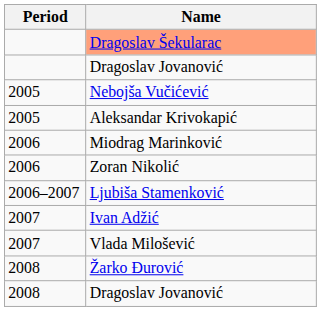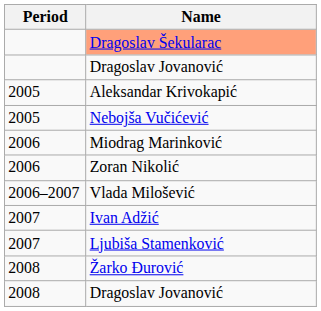(149, 92) Nebojša Vučićević -> (163, 92) Aleksandar Krivokapić
(163, 117) Aleksandar Krivokapić -> (149, 117) Nebojša Vučićević
(157, 192) Ljubiša Stamenković -> (142, 192) Vlada Milošević
(142, 243) Vlada Milošević -> (157, 243) Ljubiša Stamenković
